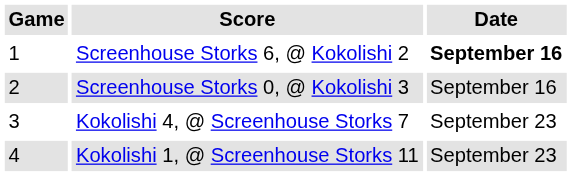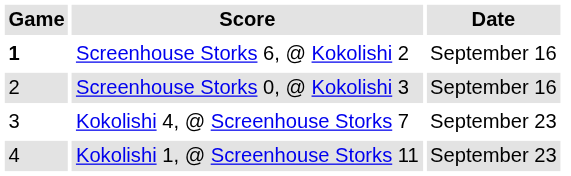(14, 53) normal -> (14, 53) bold
(496, 53) bold -> (493, 53) normal
